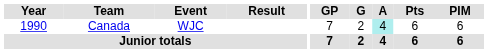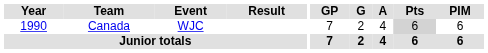(383, 26) paleturquoise background -> (383, 26) no background
(415, 26) no background -> (415, 26) lightgrey background
